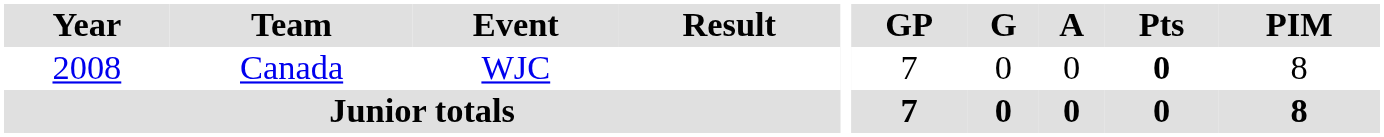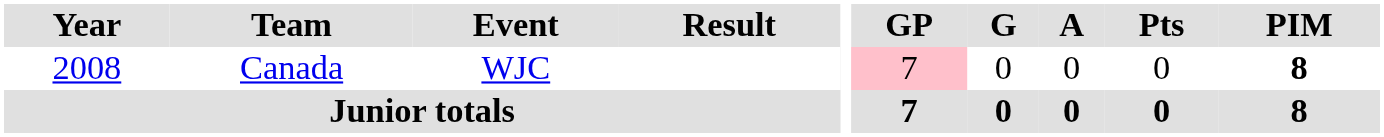(909, 67) no background -> (909, 67) pink background
(1162, 67) bold -> (1162, 67) normal
(1299, 67) normal -> (1299, 67) bold
